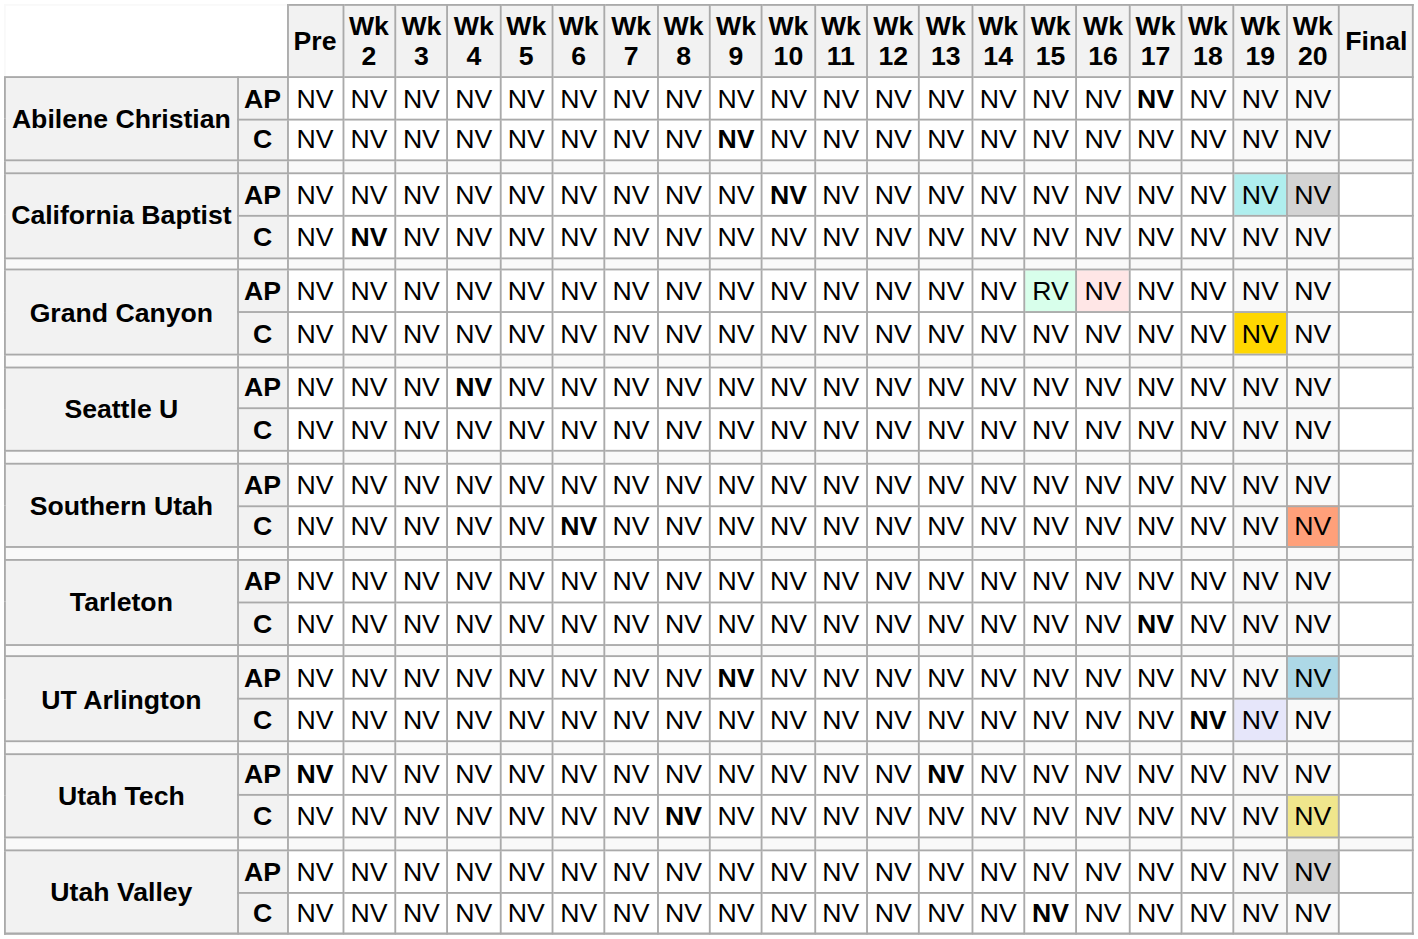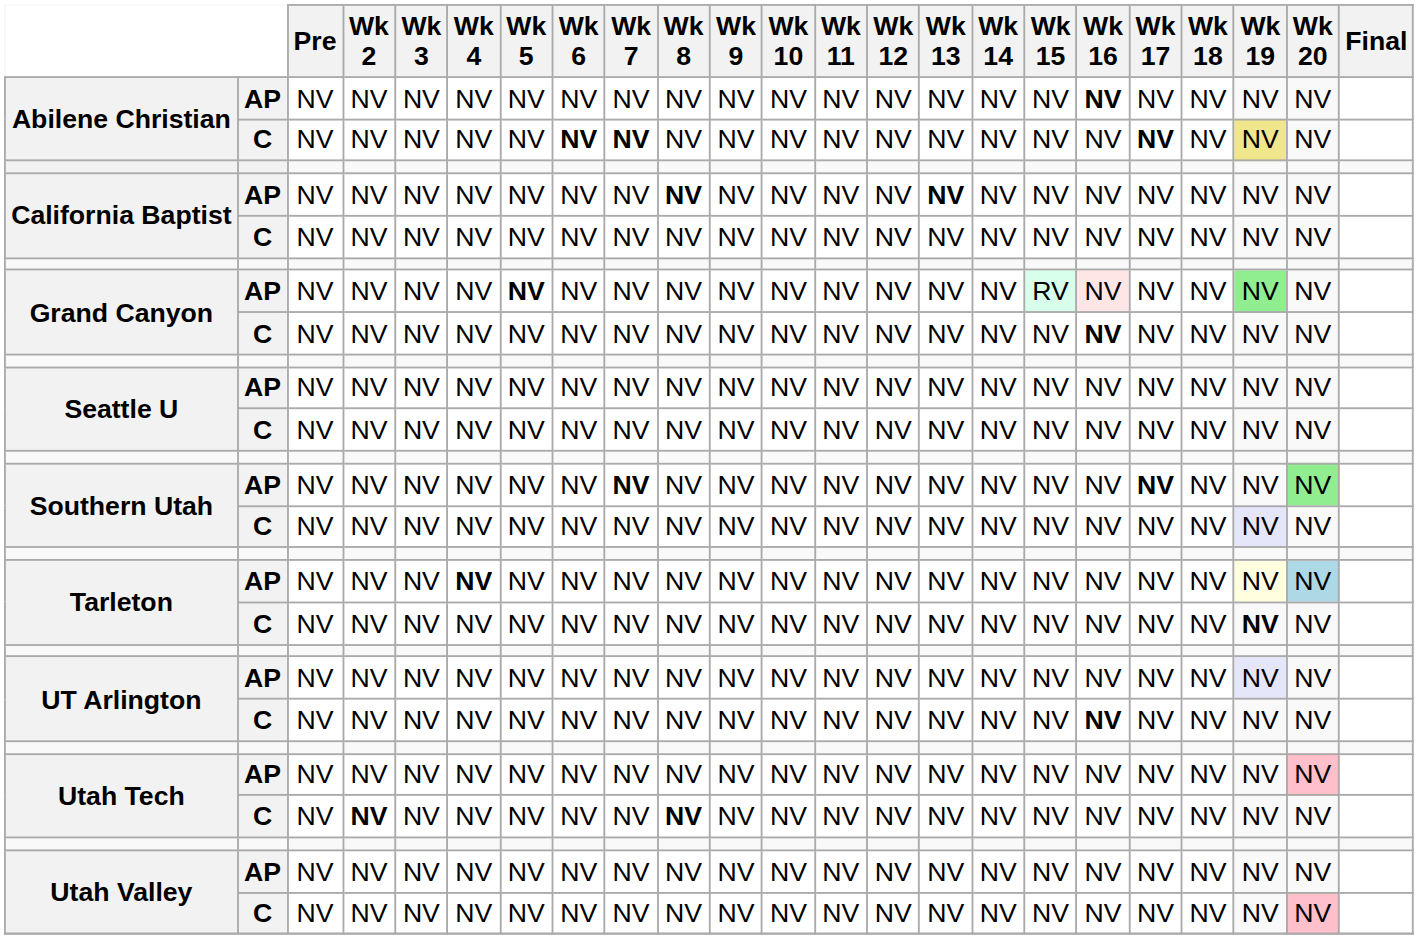(1103, 98) normal -> (1103, 98) bold
(1155, 98) bold -> (1155, 98) normal
(579, 140) normal -> (579, 140) bold
(631, 140) normal -> (631, 140) bold
(736, 140) bold -> (736, 140) normal
(1155, 140) normal -> (1155, 140) bold
(1260, 140) no background -> (1260, 140) khaki background
(684, 195) normal -> (684, 195) bold
(788, 195) bold -> (788, 195) normal
(946, 195) normal -> (946, 195) bold
(1260, 195) paleturquoise background -> (1260, 195) no background
(1313, 195) lightgrey background -> (1313, 195) no background
(369, 237) bold -> (369, 237) normal
(526, 291) normal -> (526, 291) bold
(1260, 291) no background -> (1260, 291) lightgreen background
(1103, 333) normal -> (1103, 333) bold
(1260, 333) gold background -> (1260, 333) no background
(474, 388) bold -> (474, 388) normal
(631, 485) normal -> (631, 485) bold
(1155, 485) normal -> (1155, 485) bold
(1313, 485) no background -> (1313, 485) lightgreen background
(579, 527) bold -> (579, 527) normal
(1260, 527) no background -> (1260, 527) lavender background
(1313, 527) lightsalmon background -> (1313, 527) no background
(474, 581) normal -> (474, 581) bold
(1260, 581) no background -> (1260, 581) lightyellow background
(1313, 581) no background -> (1313, 581) lightblue background
(1155, 623) bold -> (1155, 623) normal
(1260, 623) normal -> (1260, 623) bold
(736, 678) bold -> (736, 678) normal
(1260, 678) no background -> (1260, 678) lavender background
(1313, 678) lightblue background -> (1313, 678) no background
(1103, 720) normal -> (1103, 720) bold
(1208, 720) bold -> (1208, 720) normal
(1260, 720) lavender background -> (1260, 720) no background
(315, 775) bold -> (315, 775) normal
(946, 775) bold -> (946, 775) normal
(1313, 775) no background -> (1313, 775) pink background
(369, 817) normal -> (369, 817) bold
(1313, 817) khaki background -> (1313, 817) no background
(1313, 871) lightgrey background -> (1313, 871) no background
(1051, 913) bold -> (1051, 913) normal
(1313, 913) no background -> (1313, 913) pink background
